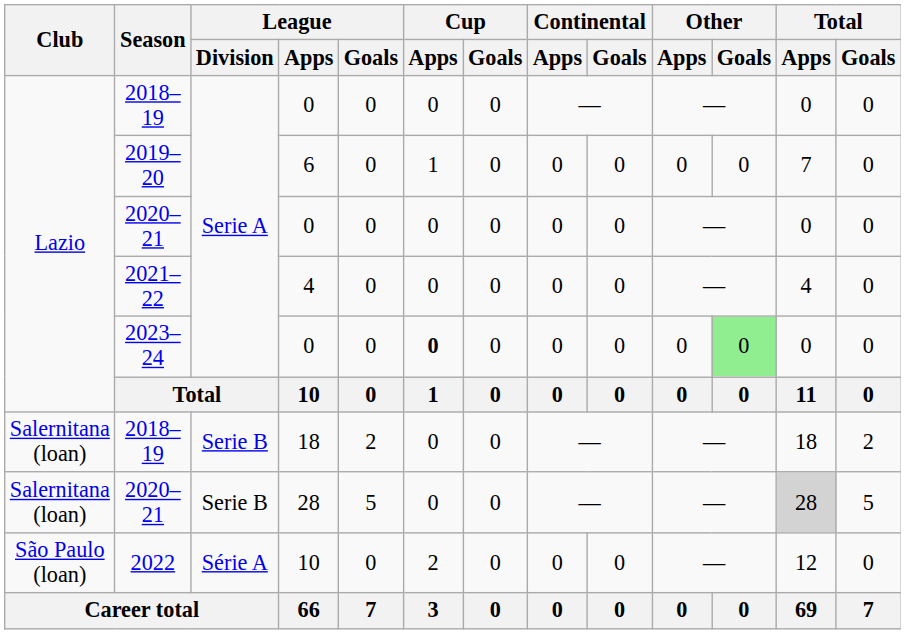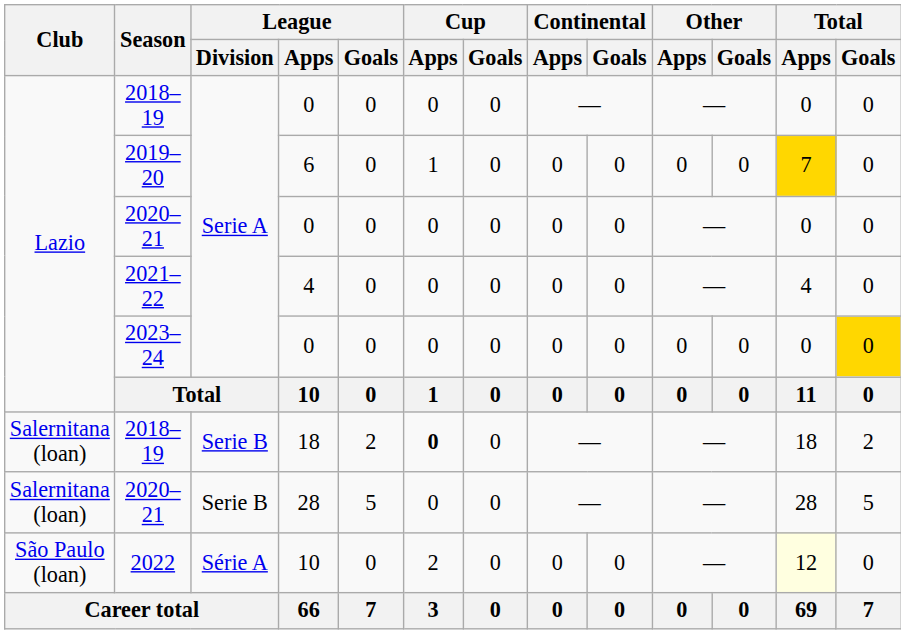(806, 165) no background -> (806, 165) gold background
(433, 346) bold -> (433, 346) normal
(744, 346) lightgreen background -> (744, 346) no background
(868, 346) no background -> (868, 346) gold background
(433, 441) normal -> (433, 441) bold
(806, 502) lightgrey background -> (806, 502) no background
(806, 562) no background -> (806, 562) lightyellow background
